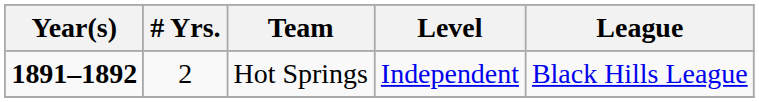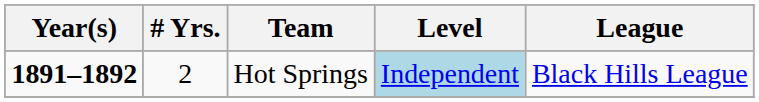(450, 73) no background -> (450, 73) lightblue background
